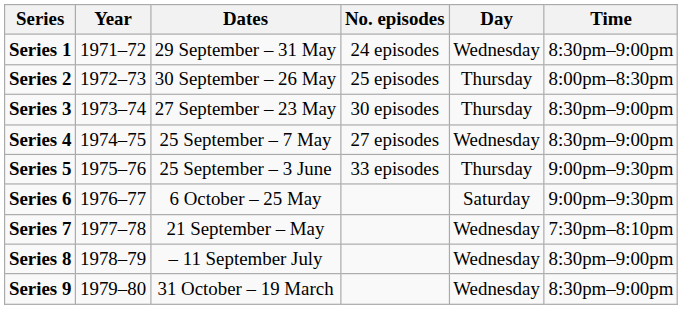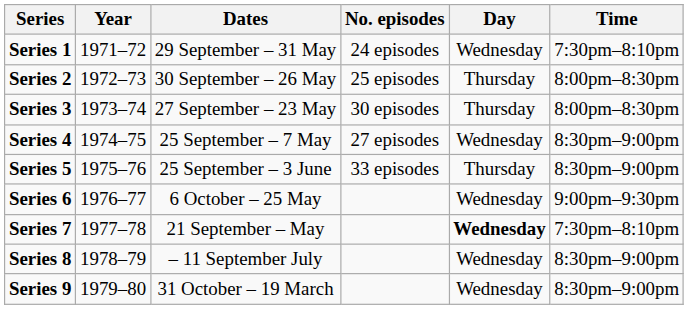(611, 49) 8:30pm–9:00pm -> (617, 49) 7:30pm–8:10pm
(611, 109) 8:30pm–9:00pm -> (617, 109) 8:00pm–8:30pm
(611, 169) 9:00pm–9:30pm -> (617, 169) 8:30pm–9:00pm
(497, 199) Saturday -> (499, 199) Wednesday
(497, 229) normal -> (499, 229) bold
